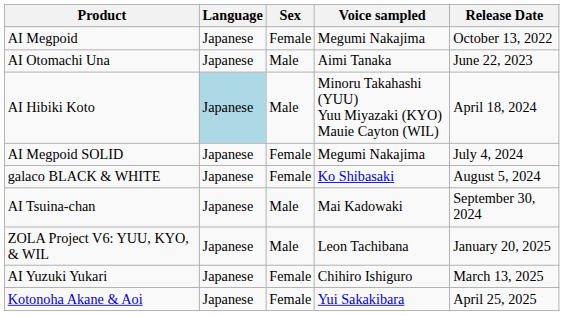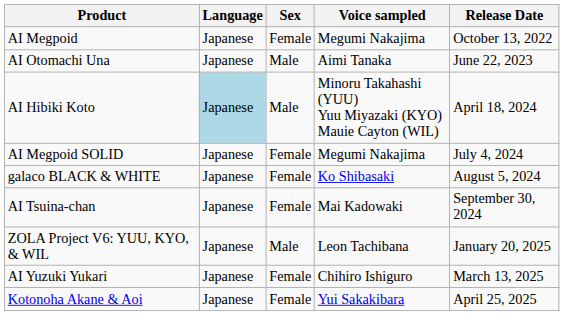(284, 207) Male -> (290, 207) Female
